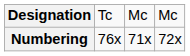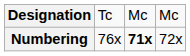(140, 39) normal -> (140, 39) bold
